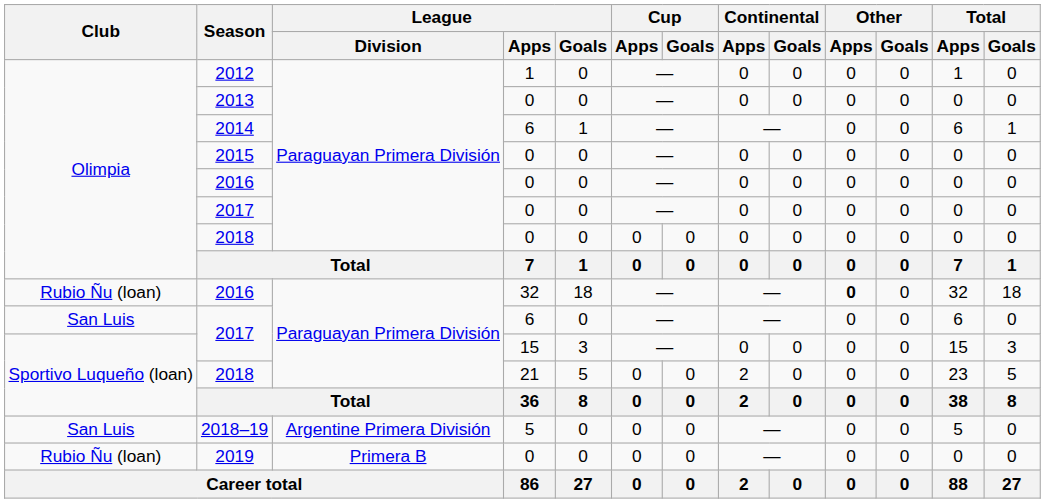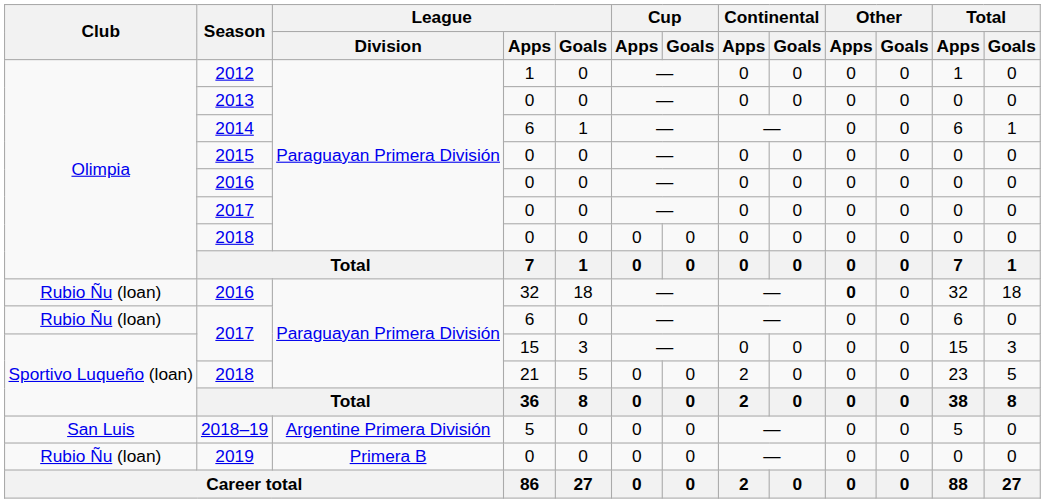(101, 319) San Luis -> (101, 319) Rubio Ñu (loan)
